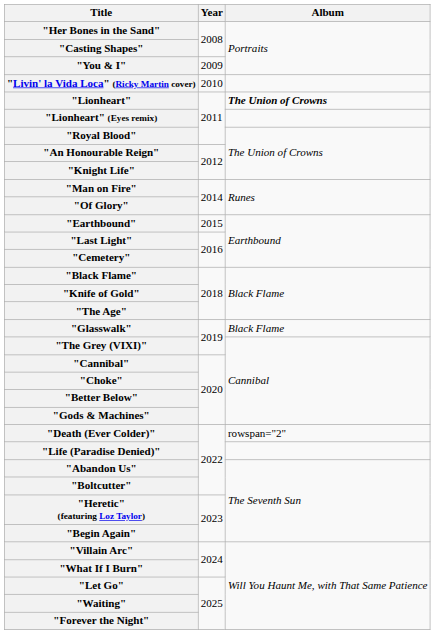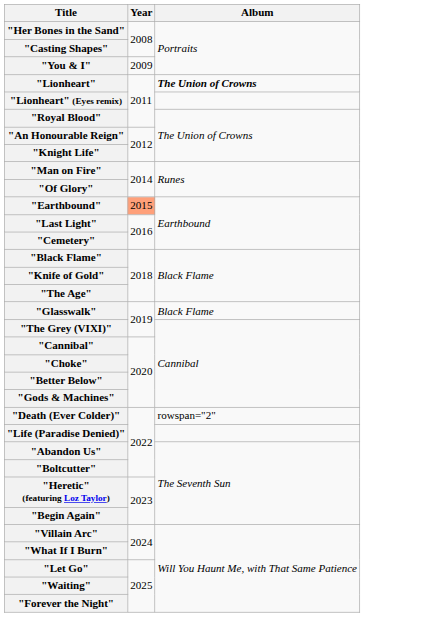- row: (101, 83)
(212, 223) no background -> (141, 205) lightsalmon background
